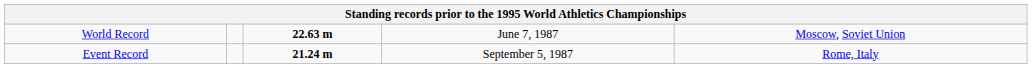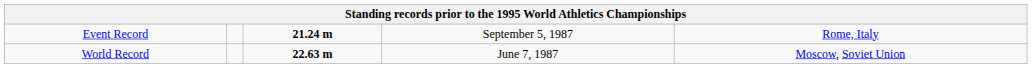rows swapped: (115, 33) <-> (115, 53)
